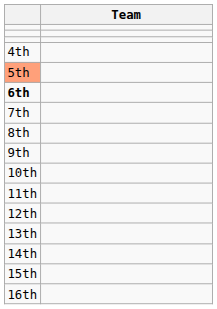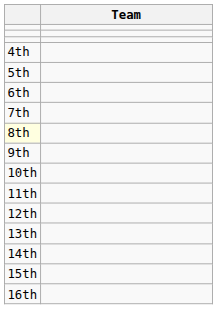(19, 72) lightsalmon background -> (19, 72) no background
(19, 93) bold -> (19, 93) normal
(19, 133) no background -> (19, 133) lightyellow background
